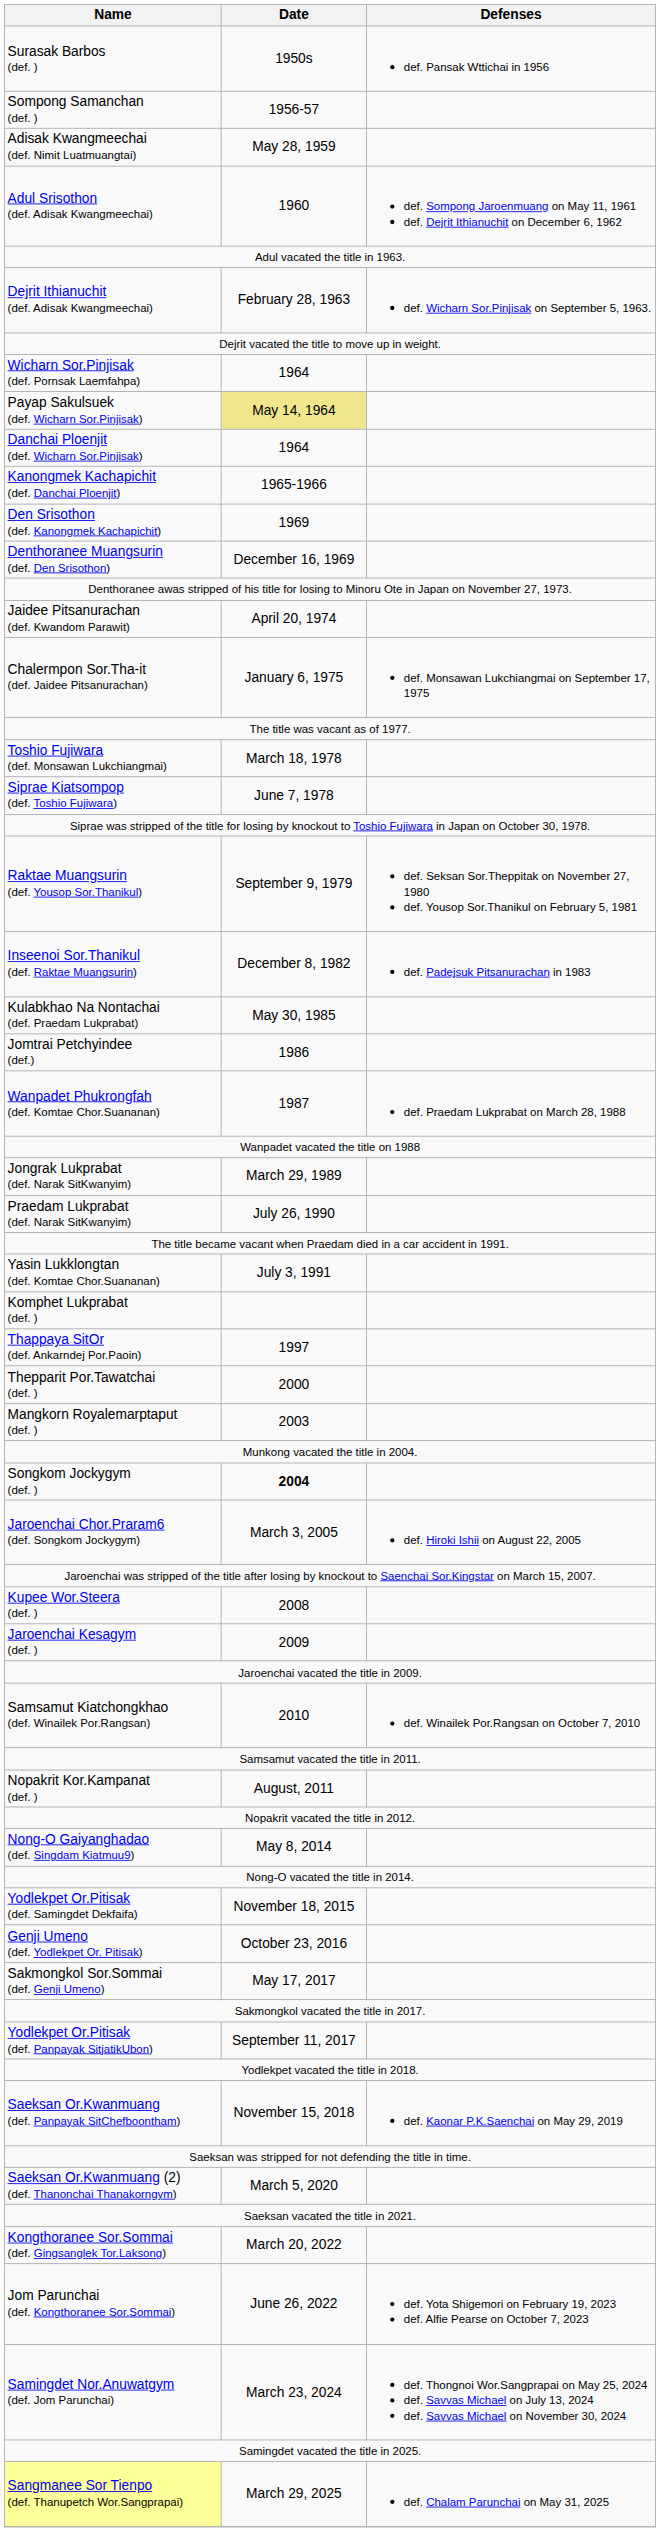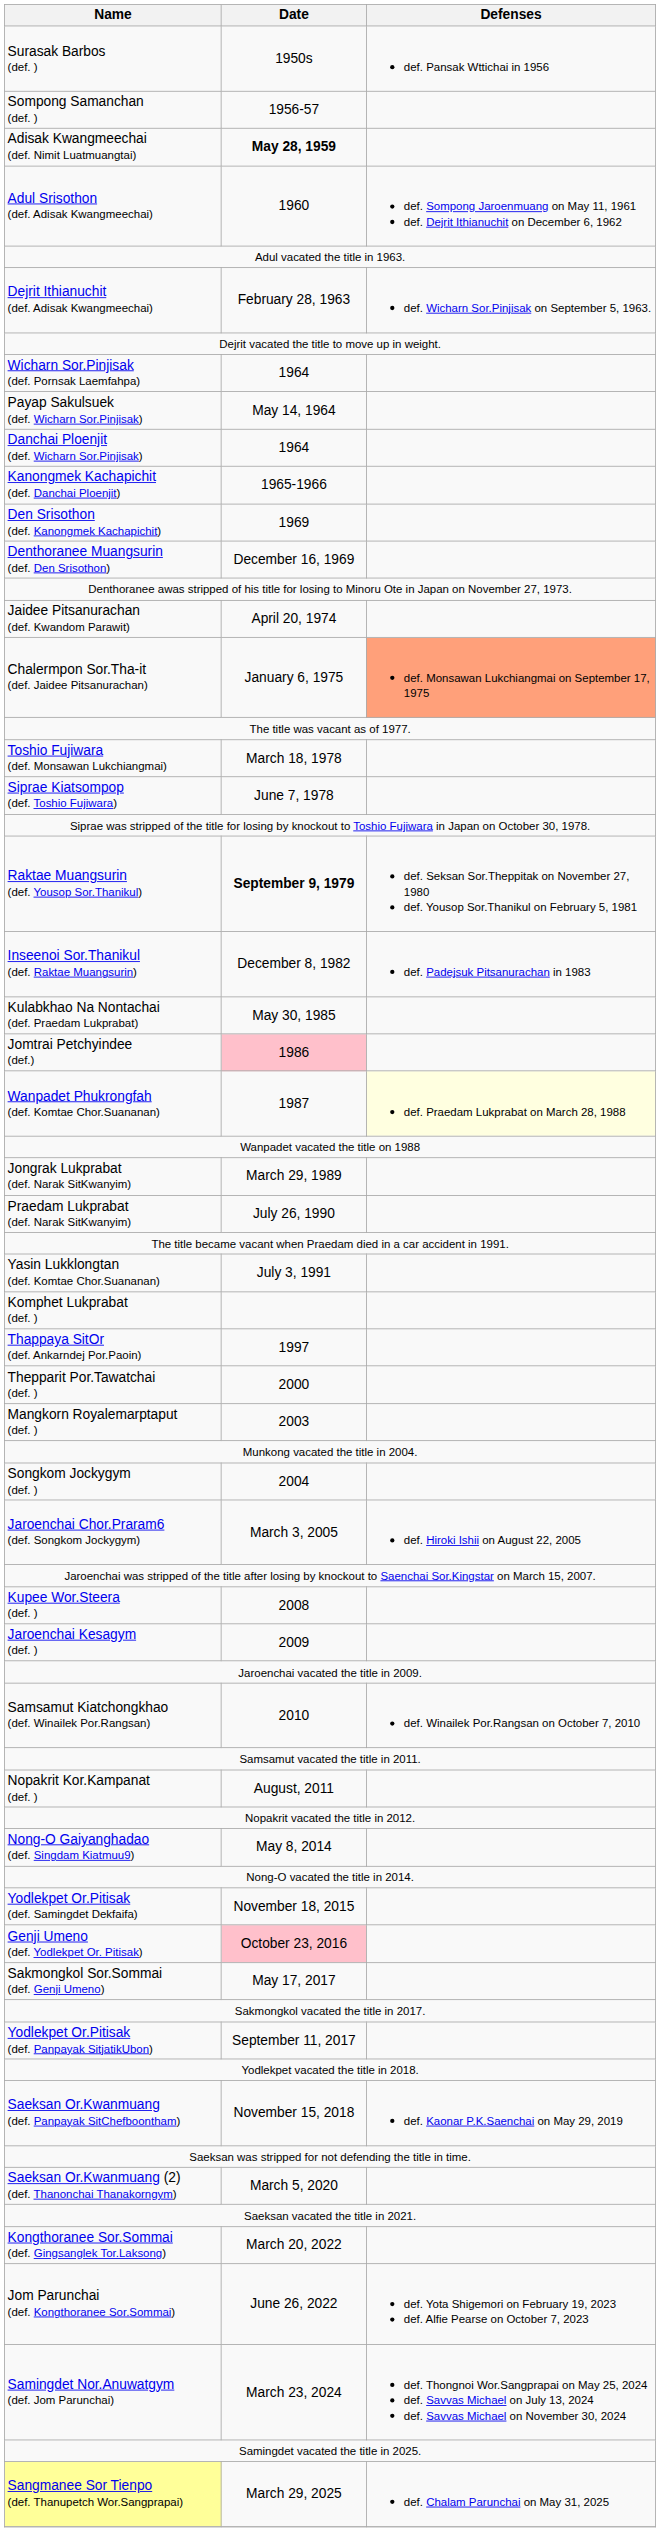(294, 147) normal -> (294, 147) bold
(294, 410) khaki background -> (294, 410) no background
(511, 685) no background -> (511, 685) lightsalmon background
(294, 883) normal -> (294, 883) bold
(294, 1052) no background -> (294, 1052) pink background
(511, 1111) no background -> (511, 1111) lightyellow background
(294, 1481) bold -> (294, 1481) normal
(294, 1943) no background -> (294, 1943) pink background
